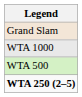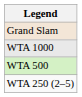(41, 83) bold -> (40, 83) normal
